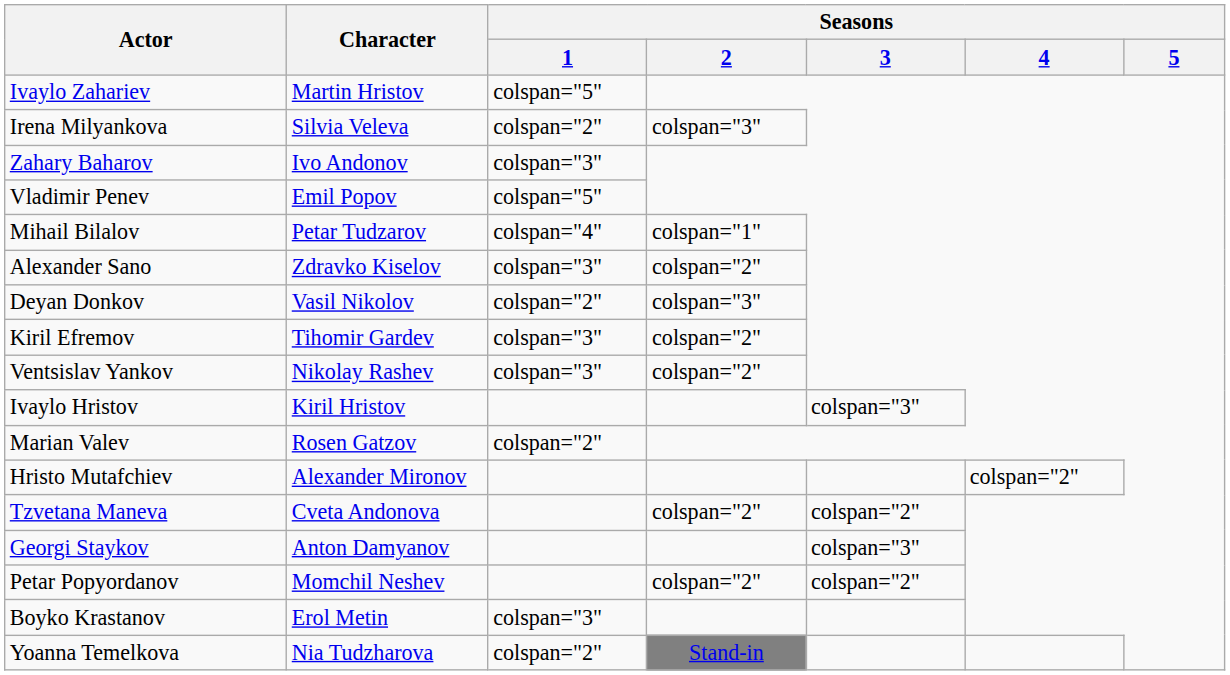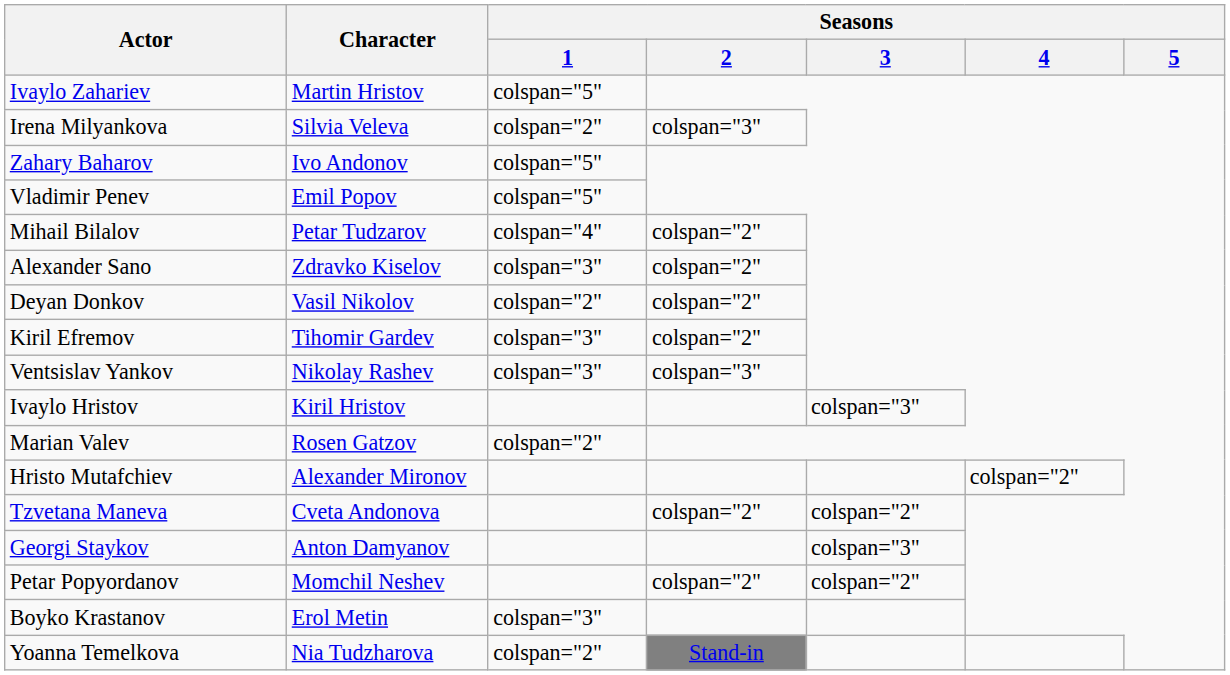(548, 162) colspan="3" -> (548, 162) colspan="5"
(707, 232) colspan="1" -> (707, 232) colspan="2"
(707, 302) colspan="3" -> (707, 302) colspan="2"
(707, 372) colspan="2" -> (707, 372) colspan="3"
